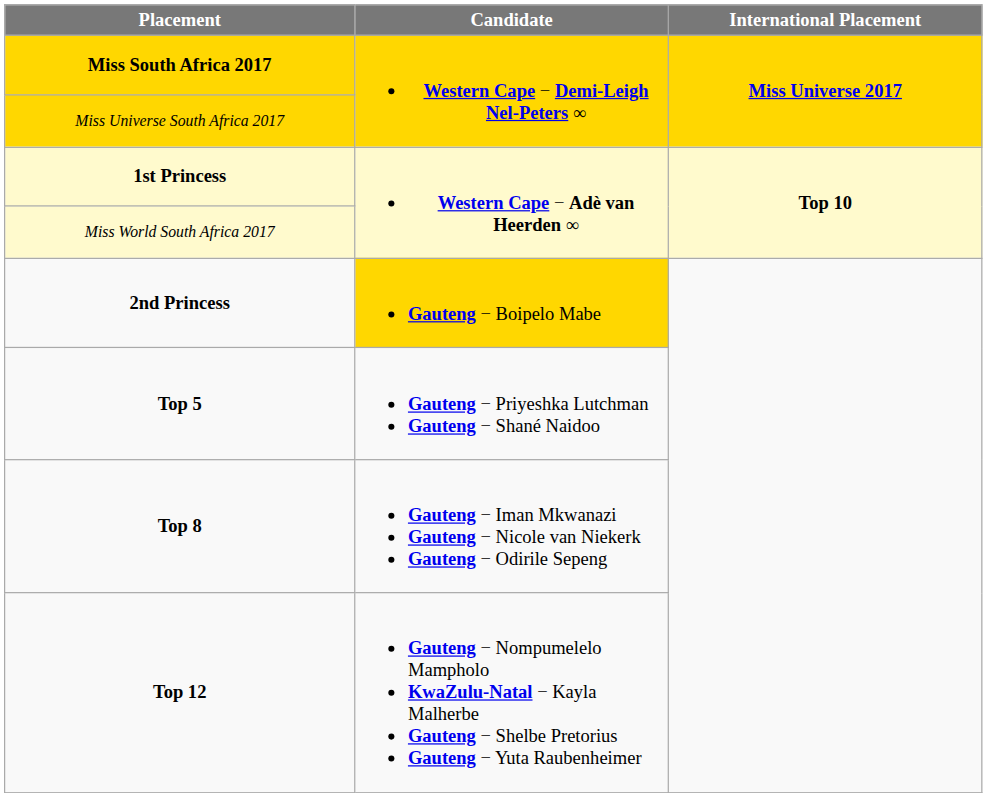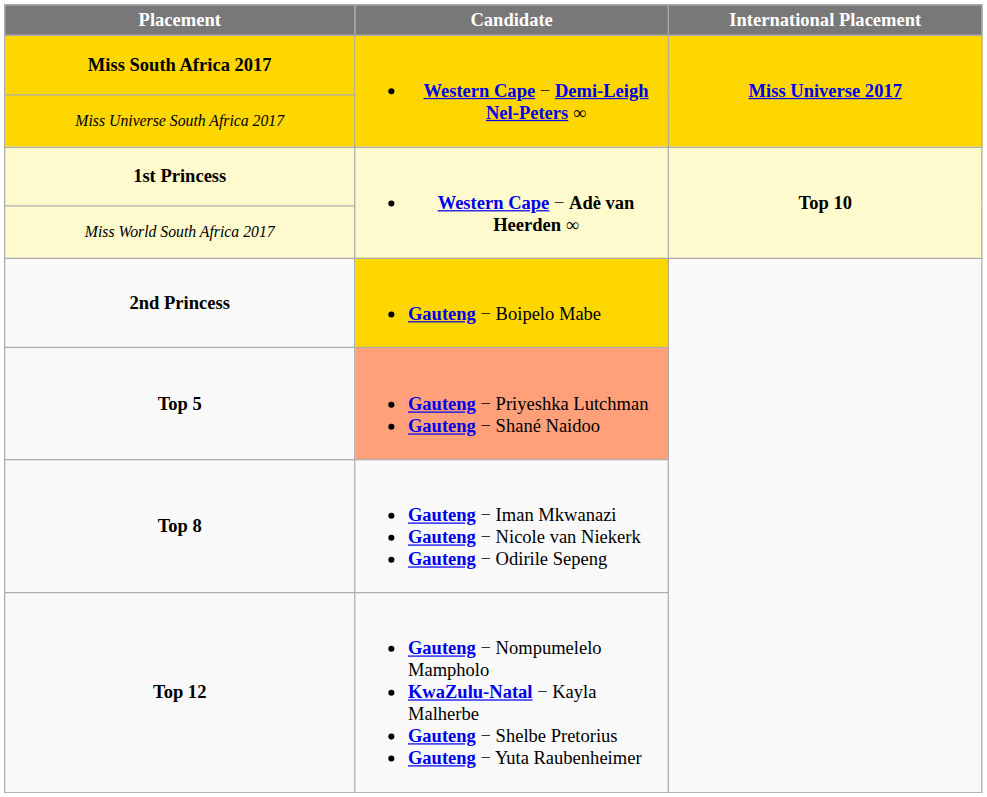(512, 415) no background -> (512, 415) lightsalmon background
